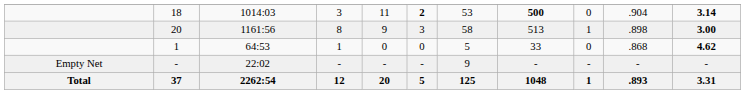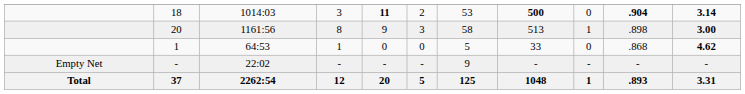(384, 13) normal -> (384, 13) bold
(422, 13) bold -> (422, 13) normal
(638, 13) normal -> (638, 13) bold
